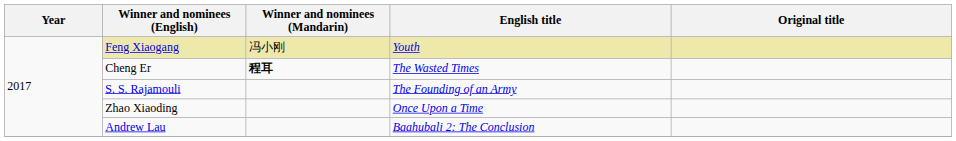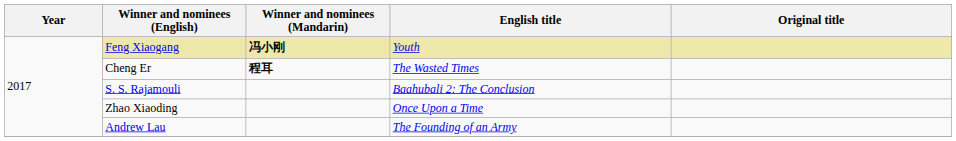(267, 47) normal -> (267, 47) bold
(455, 89) The Founding of an Army -> (464, 89) Baahubali 2: The Conclusion
(464, 127) Baahubali 2: The Conclusion -> (455, 127) The Founding of an Army
